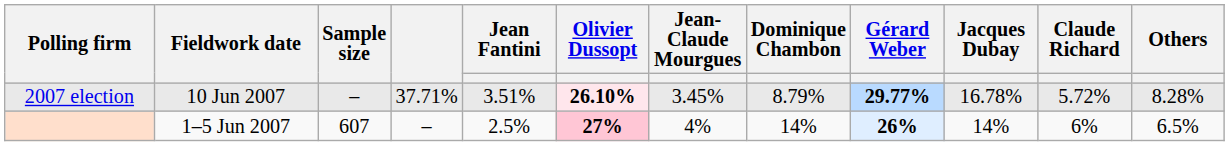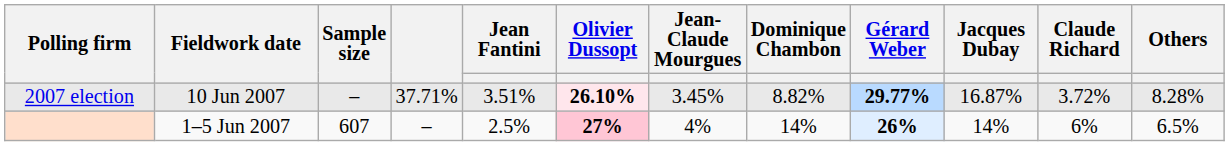(798, 97) 8.79% -> (798, 97) 8.82%
(991, 97) 16.78% -> (991, 97) 16.87%
(1084, 97) 5.72% -> (1084, 97) 3.72%
